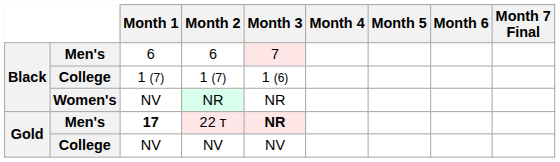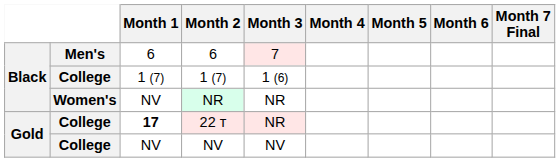(85, 122) Men's -> (85, 122) College
(275, 122) bold -> (275, 122) normal
